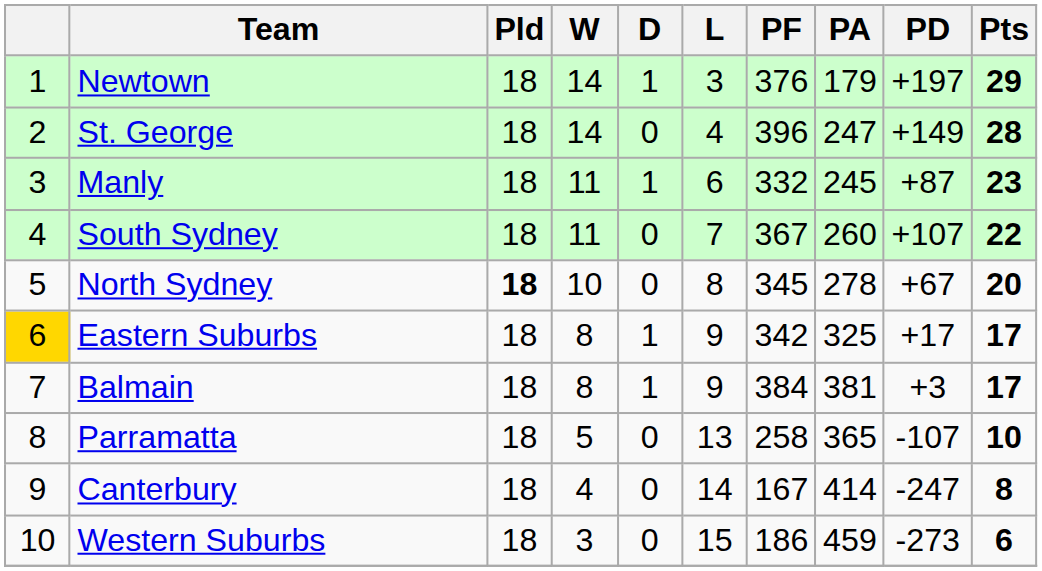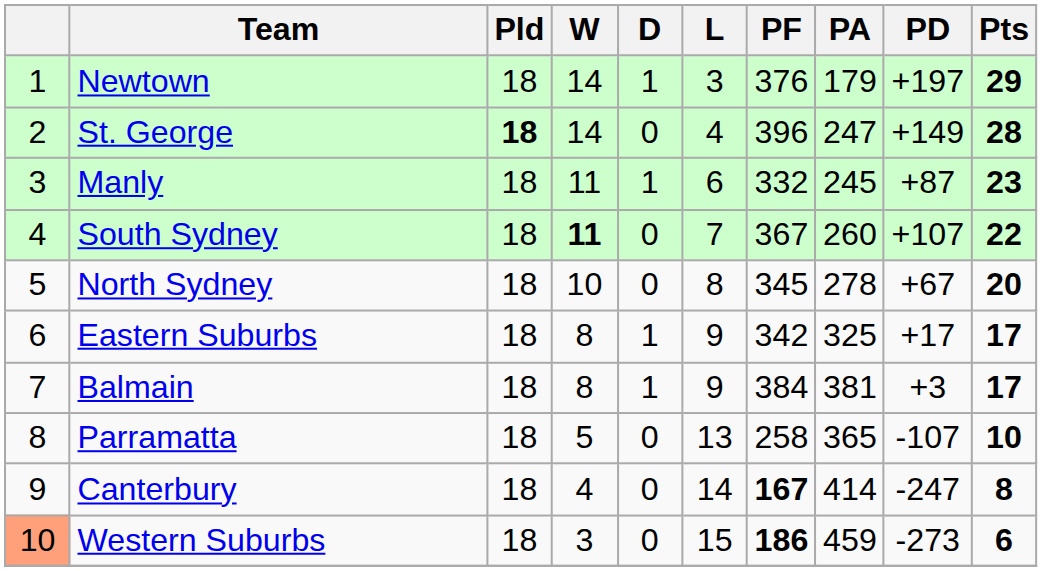(519, 132) normal -> (519, 132) bold
(584, 234) normal -> (584, 234) bold
(519, 285) bold -> (519, 285) normal
(38, 336) gold background -> (38, 336) no background
(781, 489) normal -> (781, 489) bold
(38, 540) no background -> (38, 540) lightsalmon background
(781, 540) normal -> (781, 540) bold
